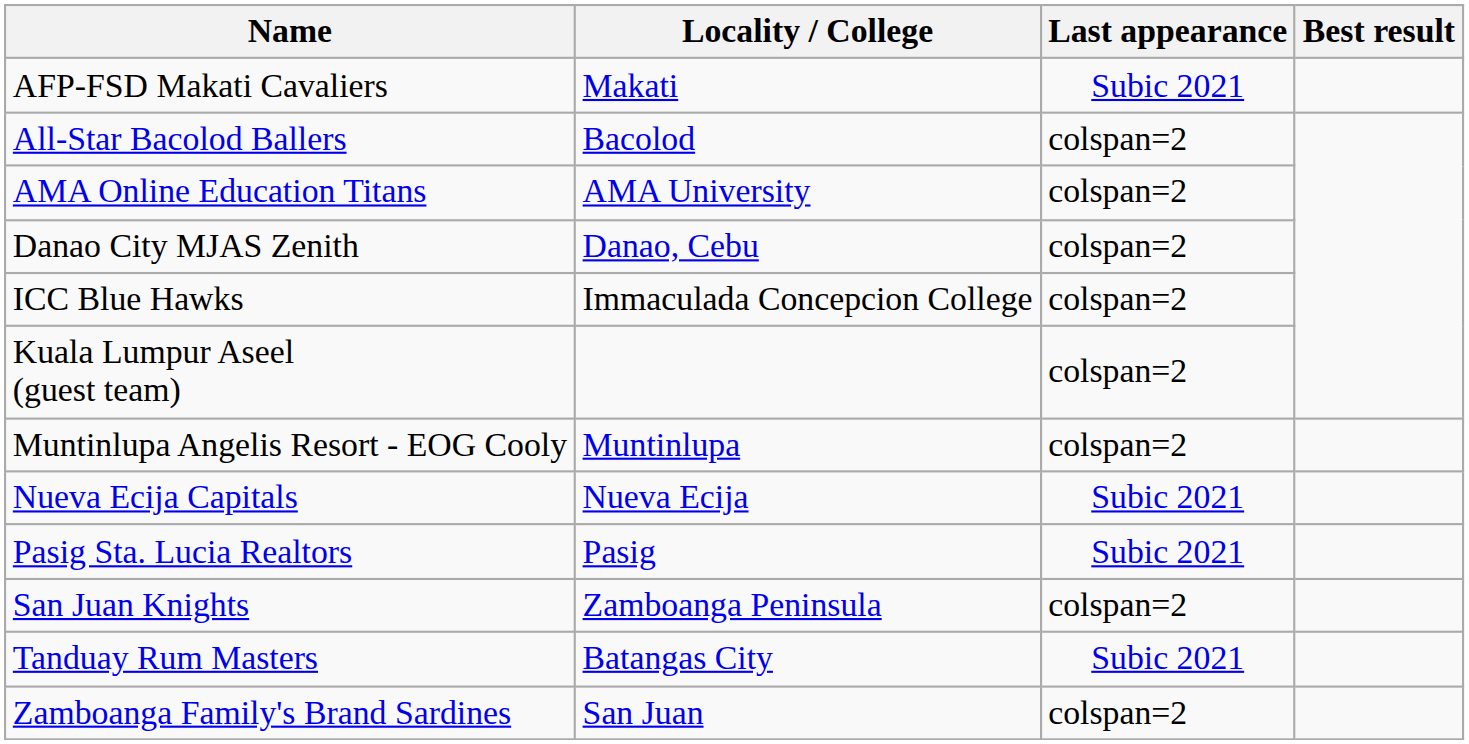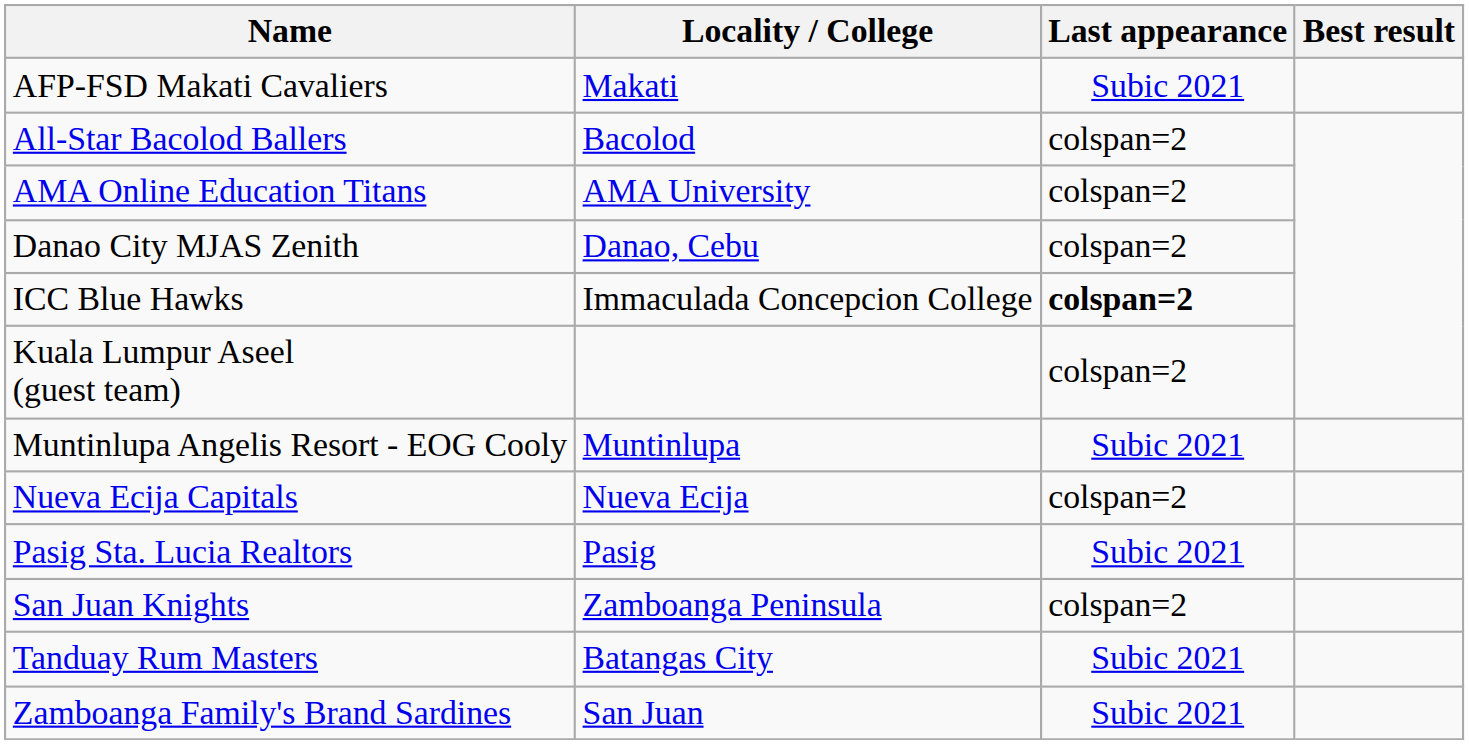(1118, 298) normal -> (1121, 298) bold
(1118, 444) colspan=2 -> (1168, 444) Subic 2021
(1168, 497) Subic 2021 -> (1118, 497) colspan=2
(1118, 711) colspan=2 -> (1168, 711) Subic 2021
